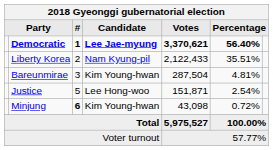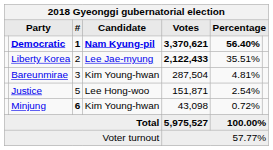(121, 43) Lee Jae-myung -> (120, 43) Nam Kyung-pil
(117, 59) Nam Kyung-pil -> (119, 59) Lee Jae-myung
(186, 59) normal -> (186, 59) bold
